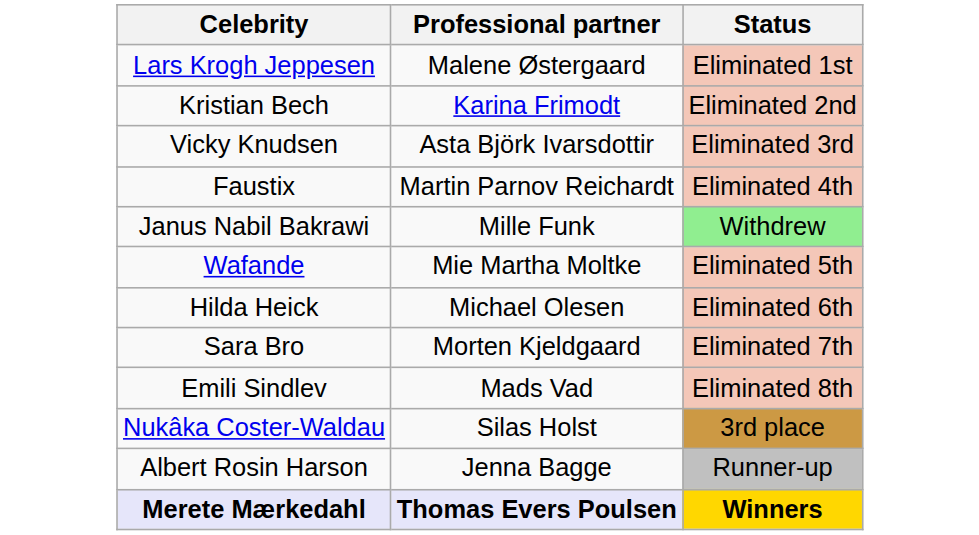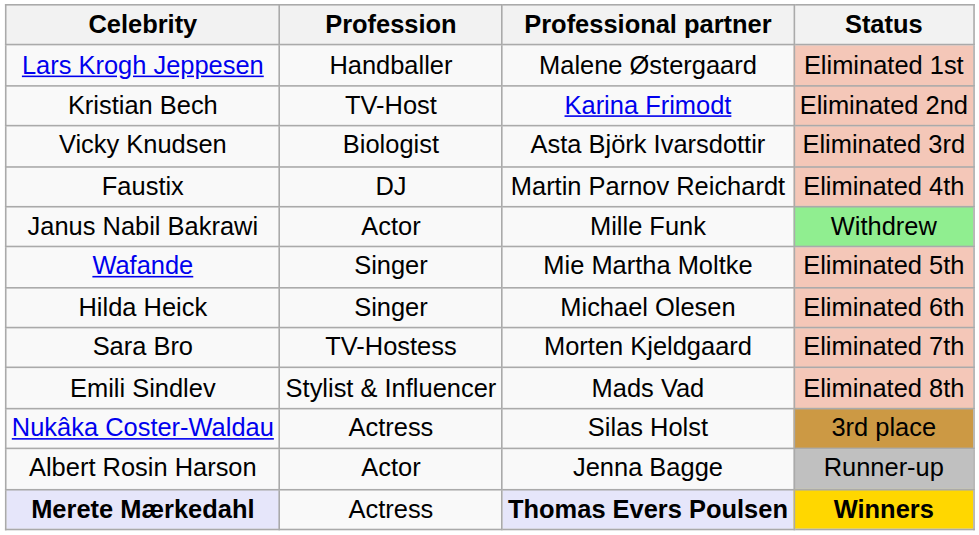+ column: (391, 24)
